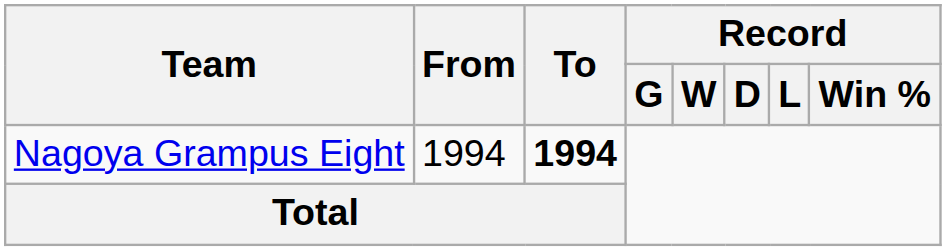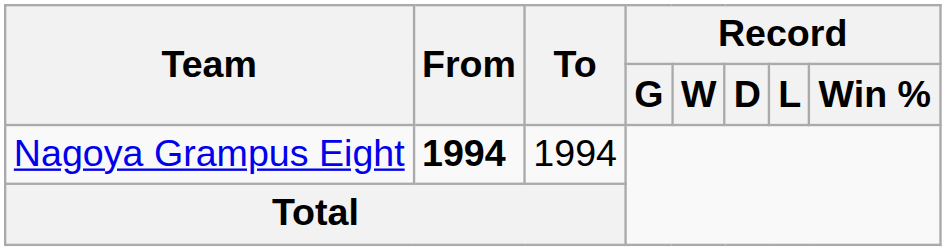(464, 153) normal -> (464, 153) bold
(575, 153) bold -> (575, 153) normal
